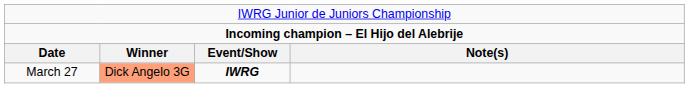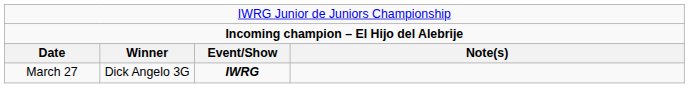(147, 72) lightsalmon background -> (147, 72) no background
